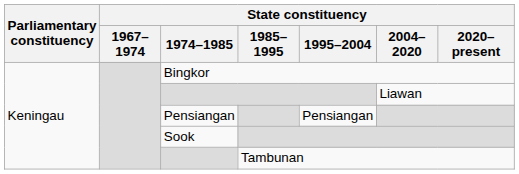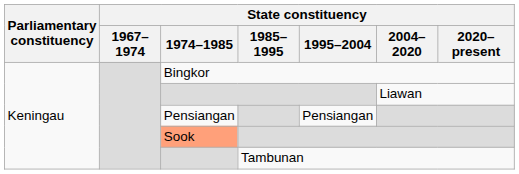(179, 136) no background -> (179, 136) lightsalmon background
